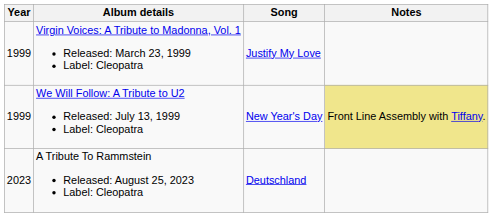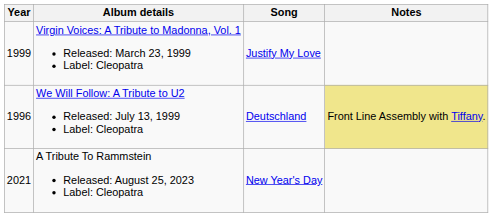(19, 116) 1999 -> (19, 116) 1996
(284, 116) New Year's Day -> (276, 116) Deutschland
(19, 180) 2023 -> (19, 180) 2021
(276, 180) Deutschland -> (284, 180) New Year's Day
